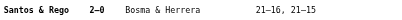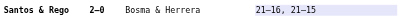(286, 10) no background -> (286, 10) lavender background
